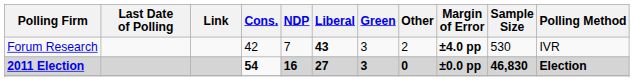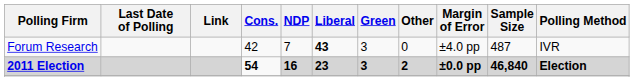(405, 47) 2 -> (405, 47) 0
(460, 47) bold -> (460, 47) normal
(501, 47) 530 -> (501, 47) 487
(322, 66) 27 -> (322, 66) 23
(405, 66) 0 -> (405, 66) 2
(509, 66) 46,830 -> (509, 66) 46,840
